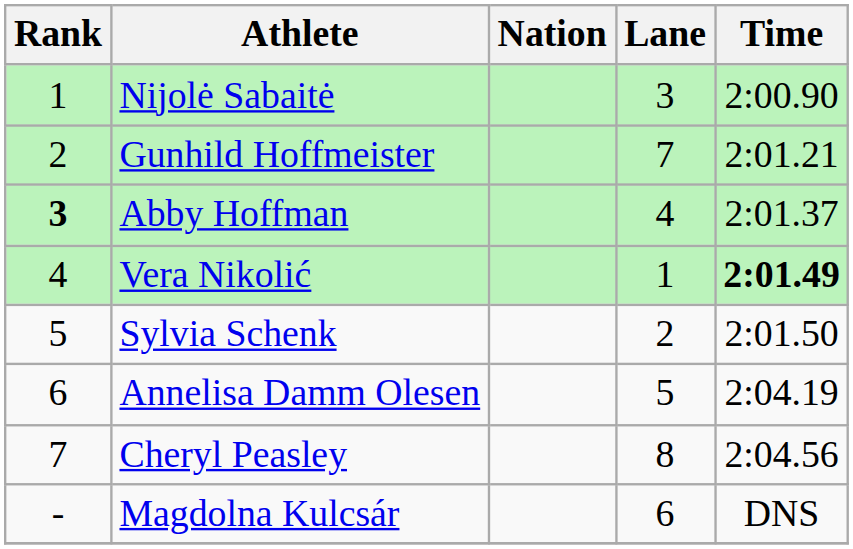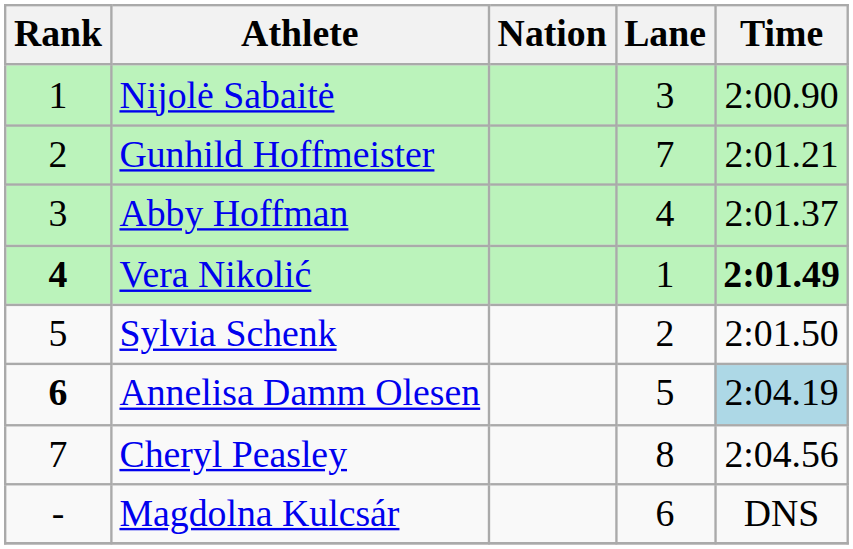(58, 214) bold -> (58, 214) normal
(58, 273) normal -> (58, 273) bold
(58, 393) normal -> (58, 393) bold
(782, 393) no background -> (782, 393) lightblue background
